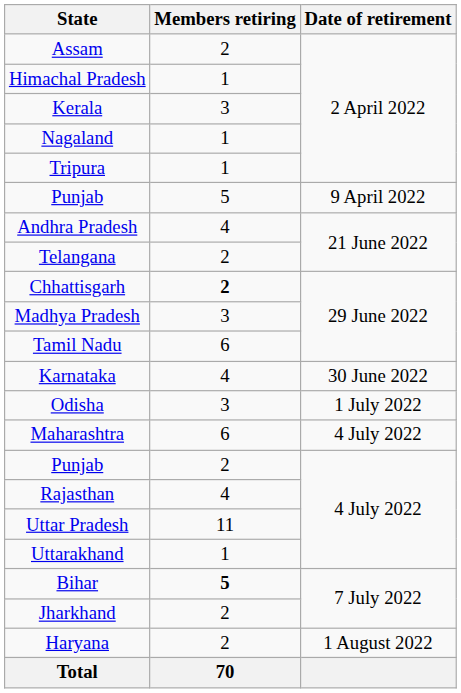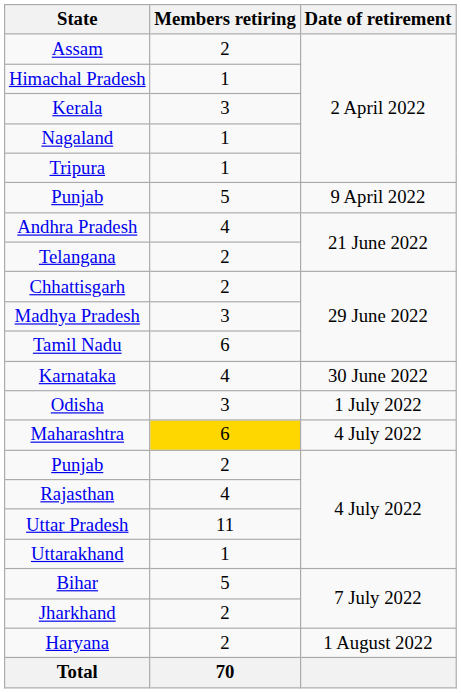(225, 286) bold -> (225, 286) normal
(225, 434) no background -> (225, 434) gold background
(225, 583) bold -> (225, 583) normal
